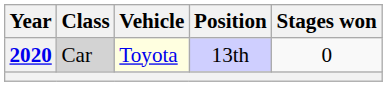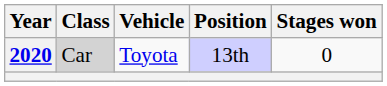(149, 54) lightyellow background -> (149, 54) no background
